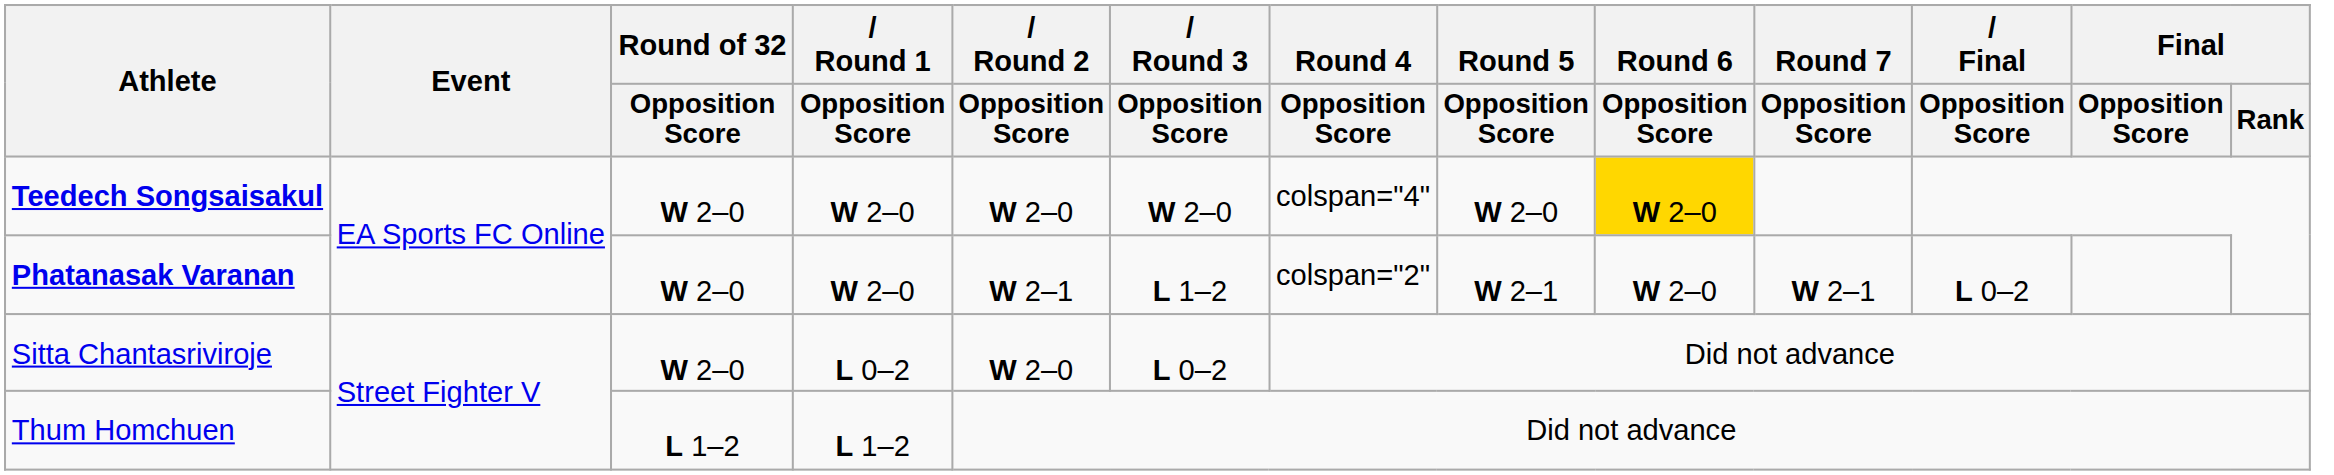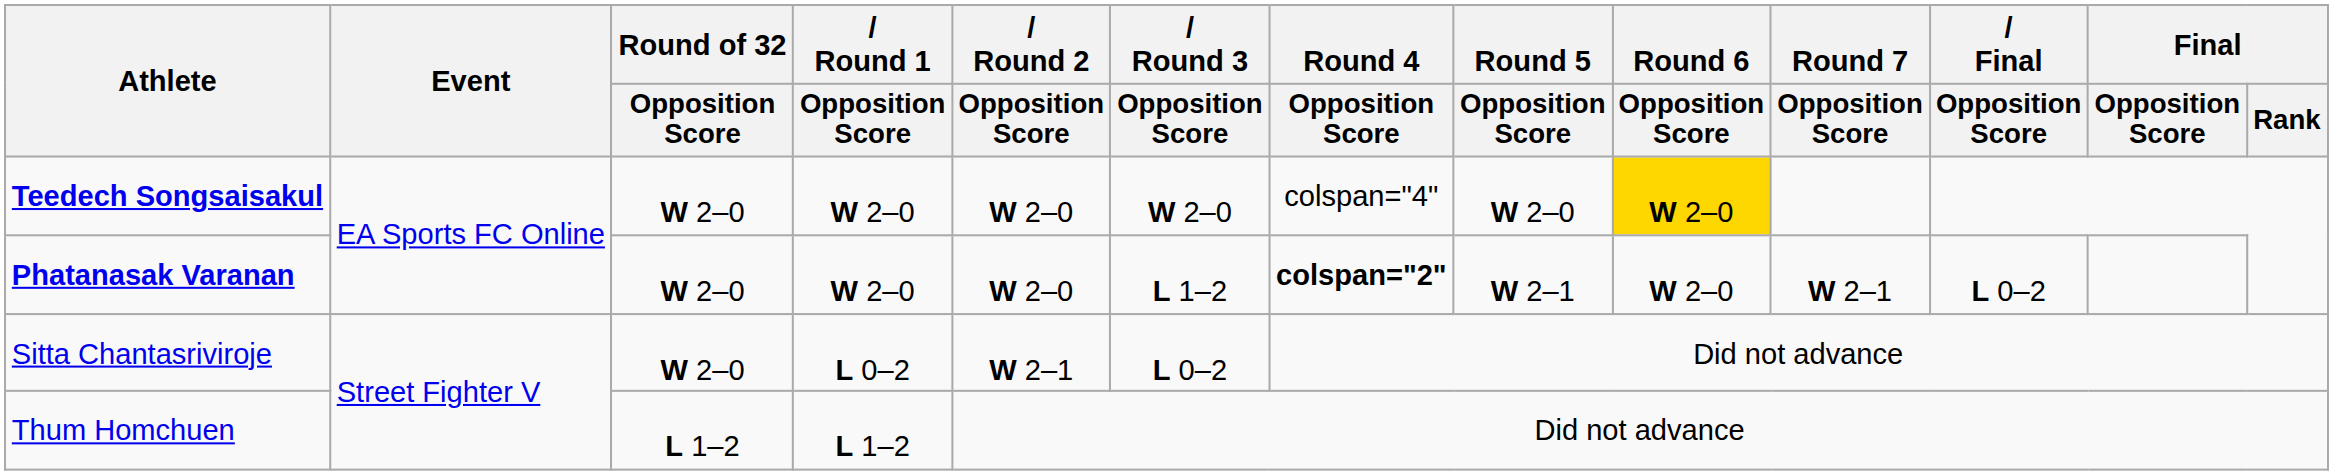(1031, 291) W 2–1 -> (1031, 291) W 2–0
(1353, 275) normal -> (1361, 275) bold
(1031, 369) W 2–0 -> (1031, 369) W 2–1
